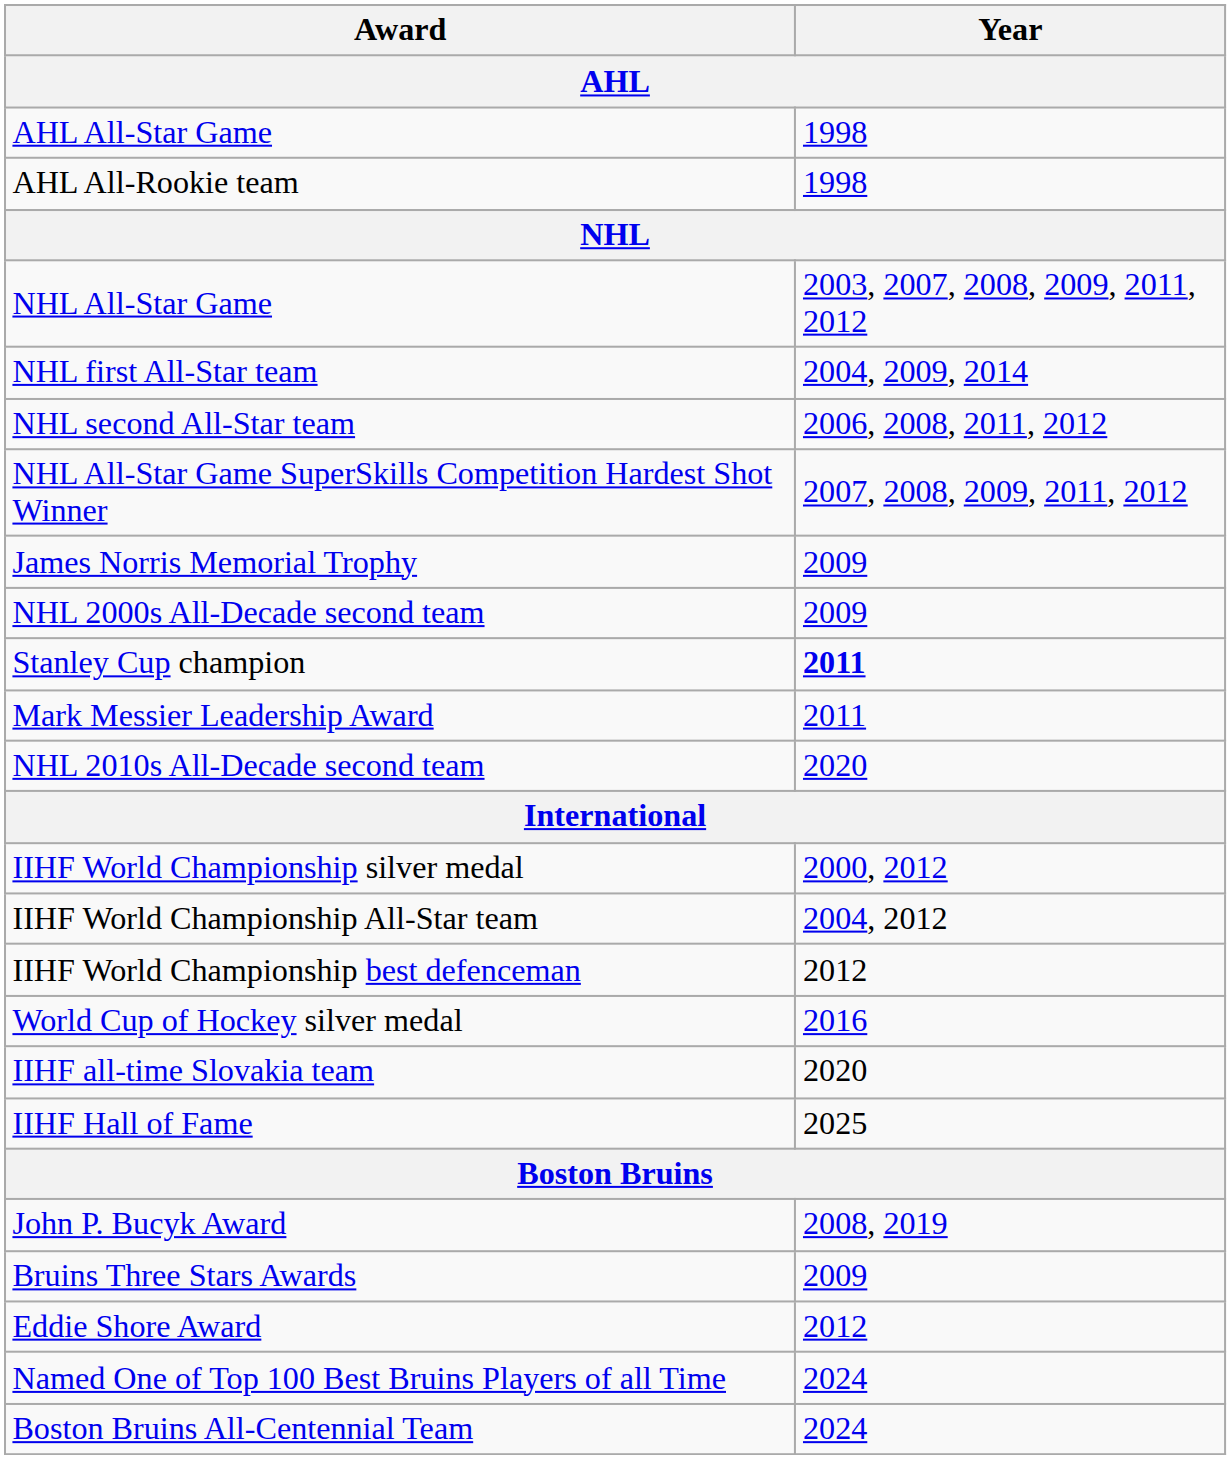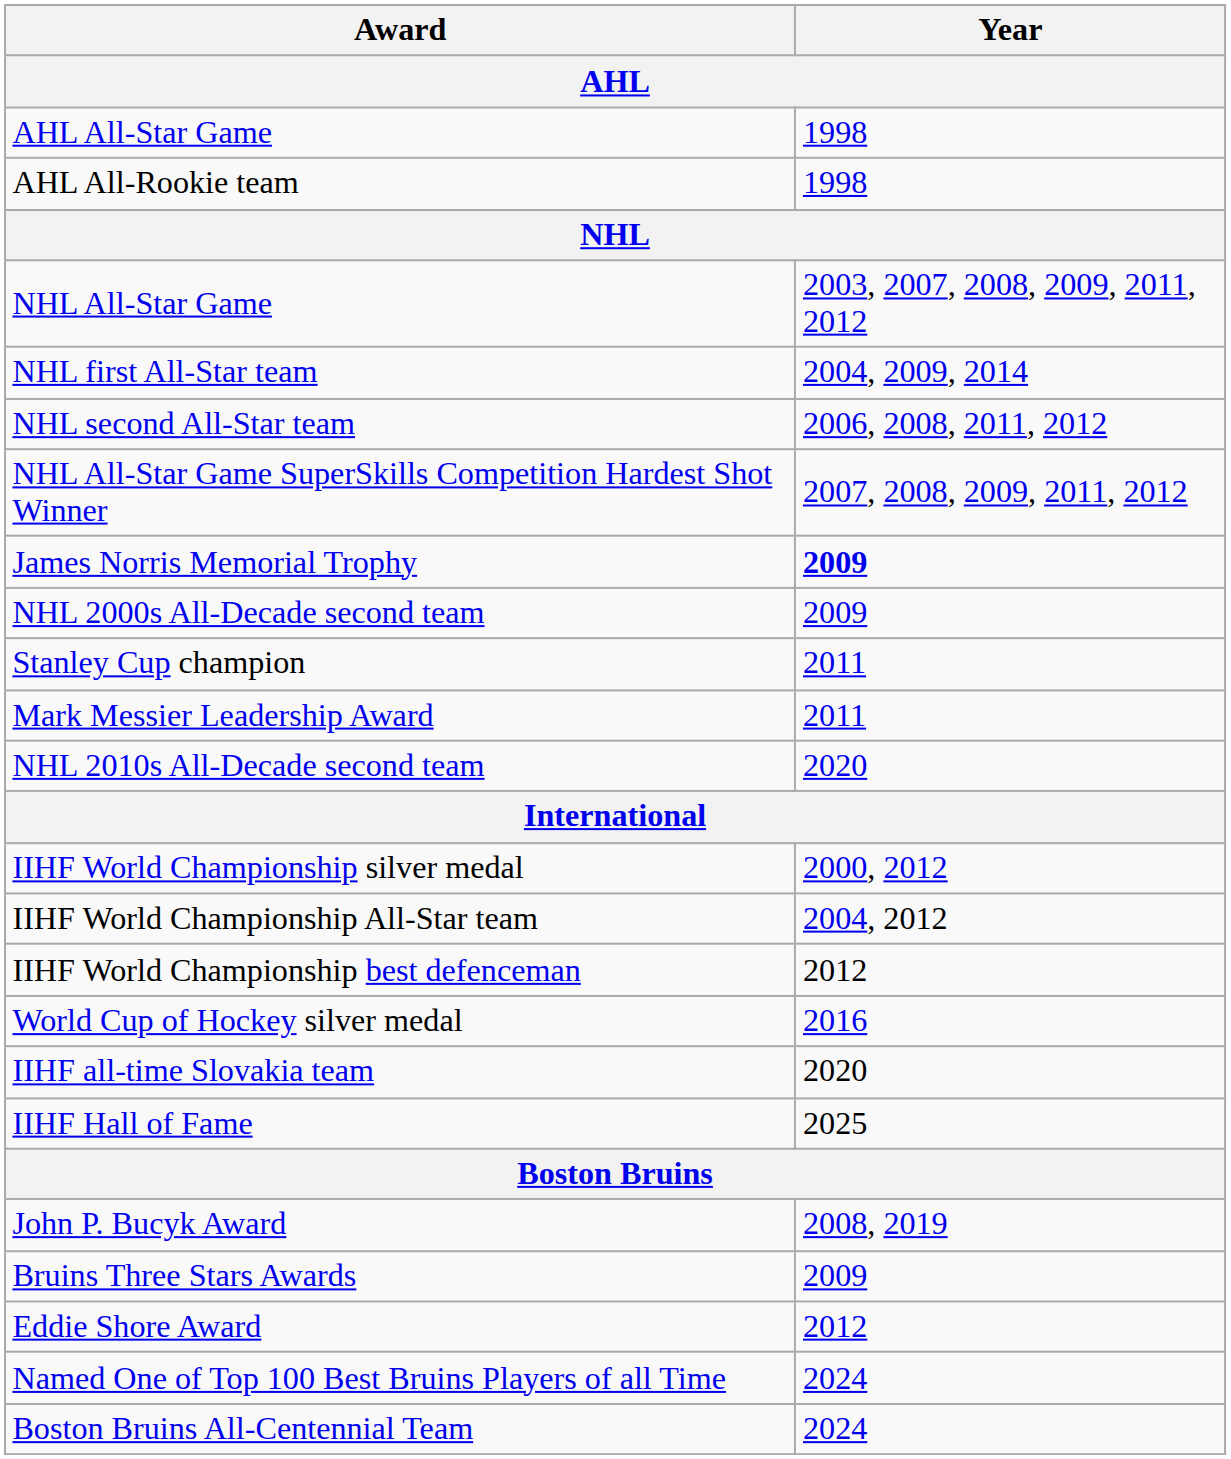(835, 561) normal -> (835, 561) bold
(834, 663) bold -> (835, 663) normal
